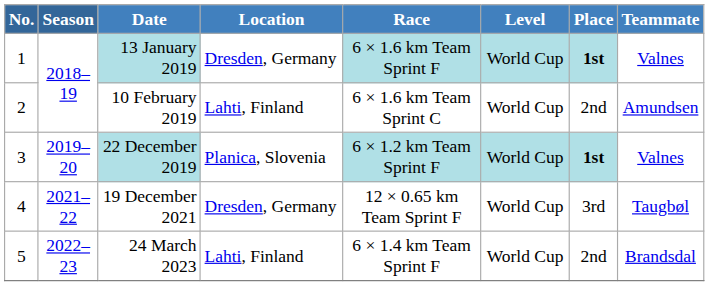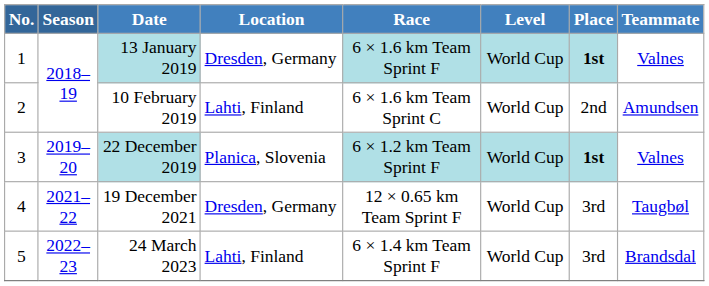(594, 256) 2nd -> (594, 256) 3rd
